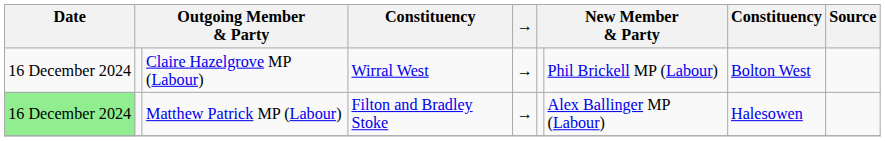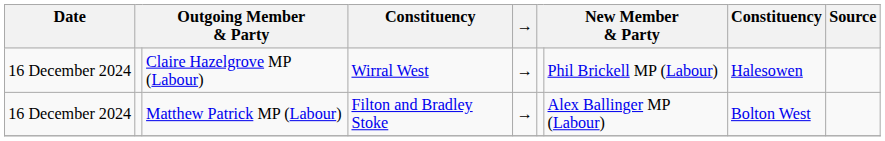(771, 70) Bolton West -> (767, 70) Halesowen
(70, 114) lightgreen background -> (70, 114) no background
(767, 114) Halesowen -> (771, 114) Bolton West
